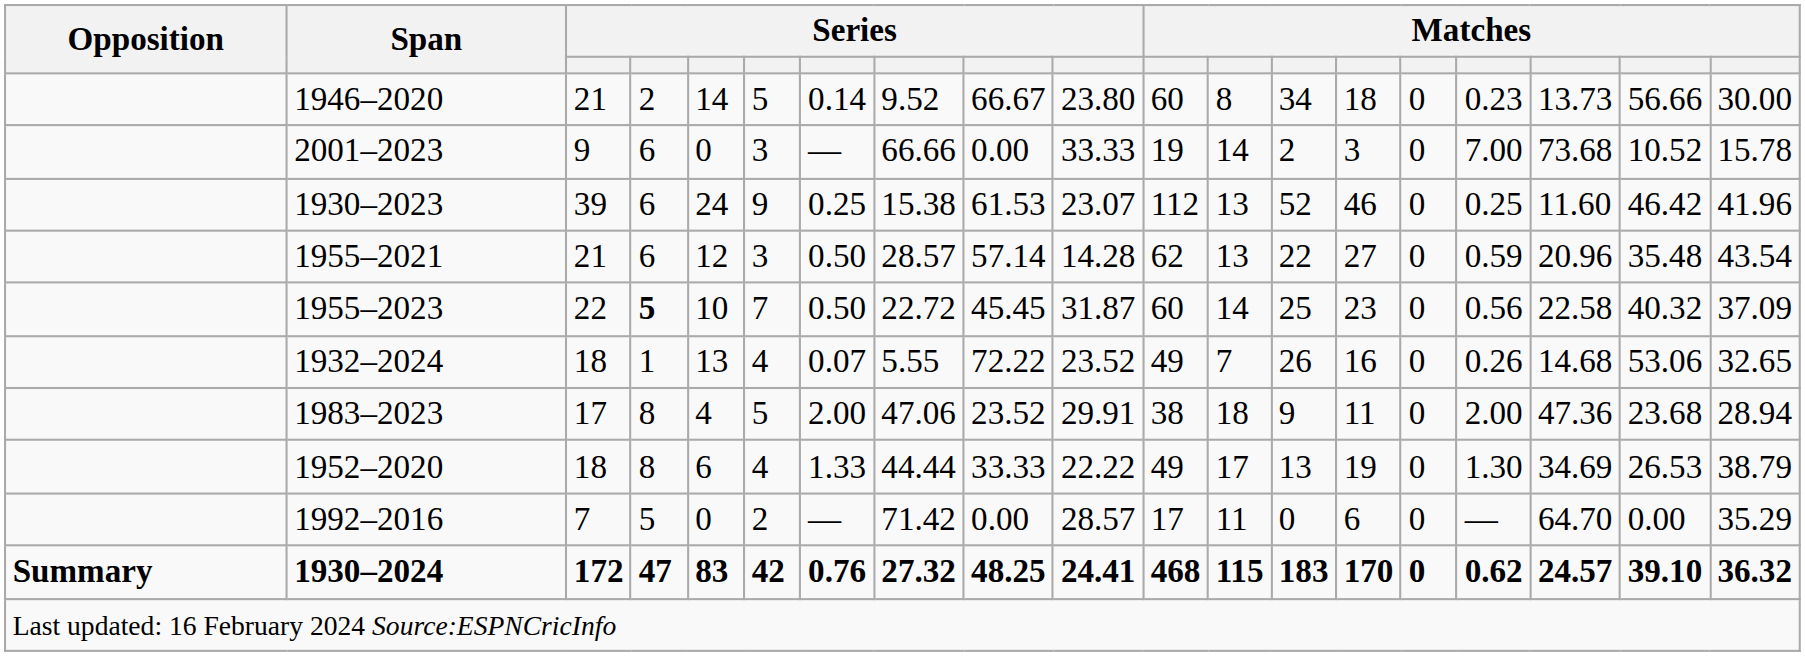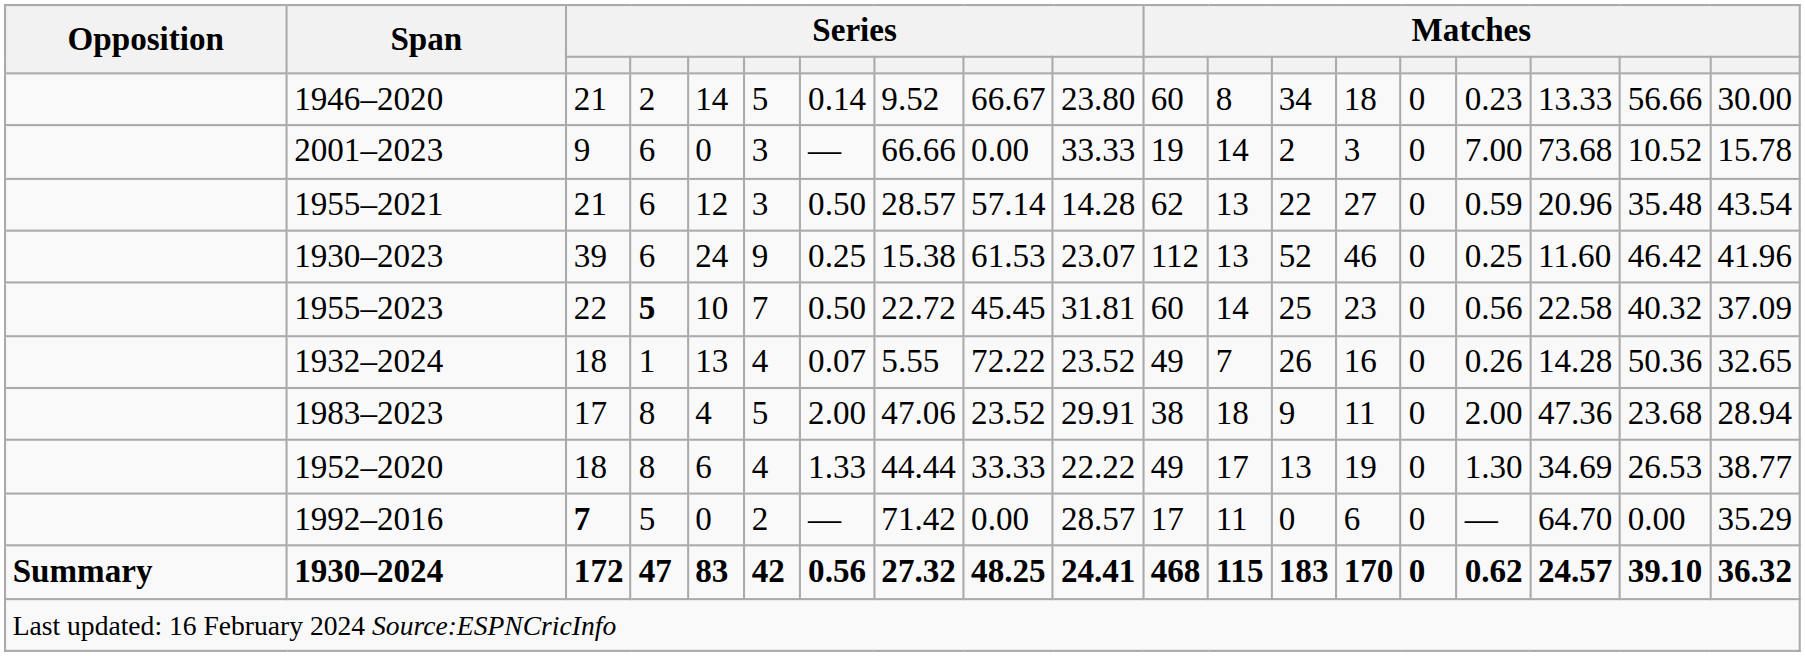(1575, 98) 13.73 -> (1575, 98) 13.33
rows swapped: (369, 203) <-> (369, 256)
(1098, 308) 31.87 -> (1098, 308) 31.81
(1575, 361) 14.68 -> (1575, 361) 14.28
(1665, 361) 53.06 -> (1665, 361) 50.36
(1755, 466) 38.79 -> (1755, 466) 38.77
(582, 518) normal -> (582, 518) bold
(837, 571) 0.76 -> (837, 571) 0.56
